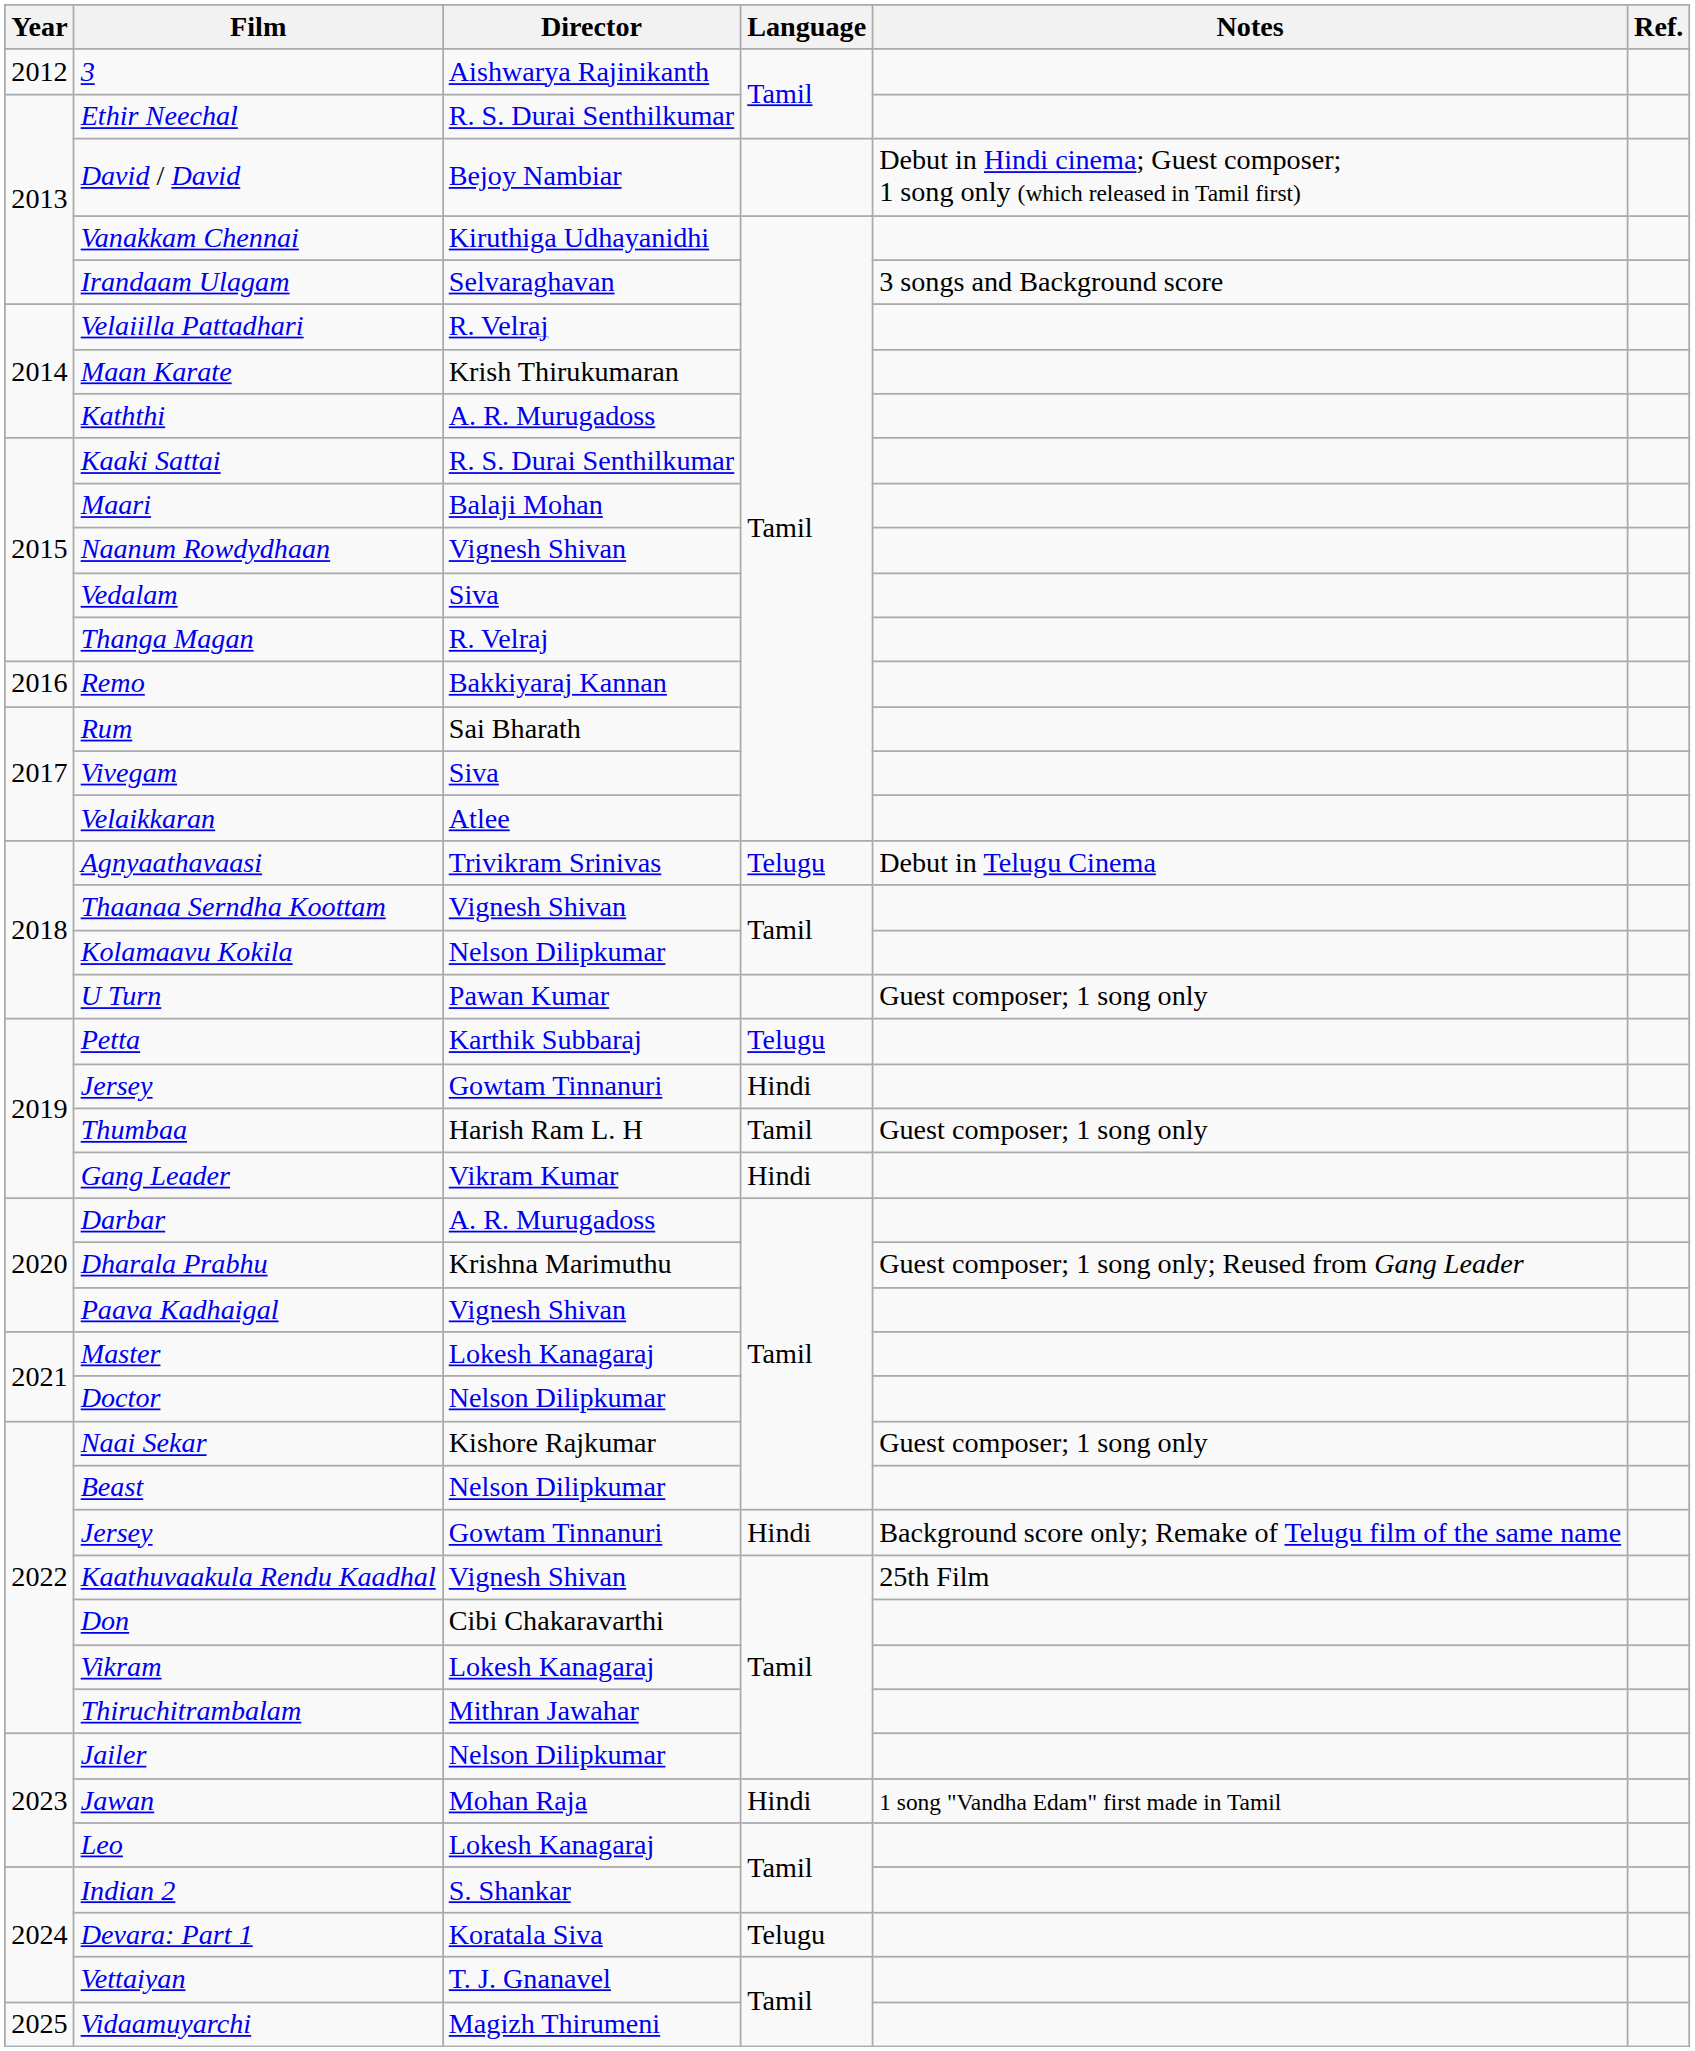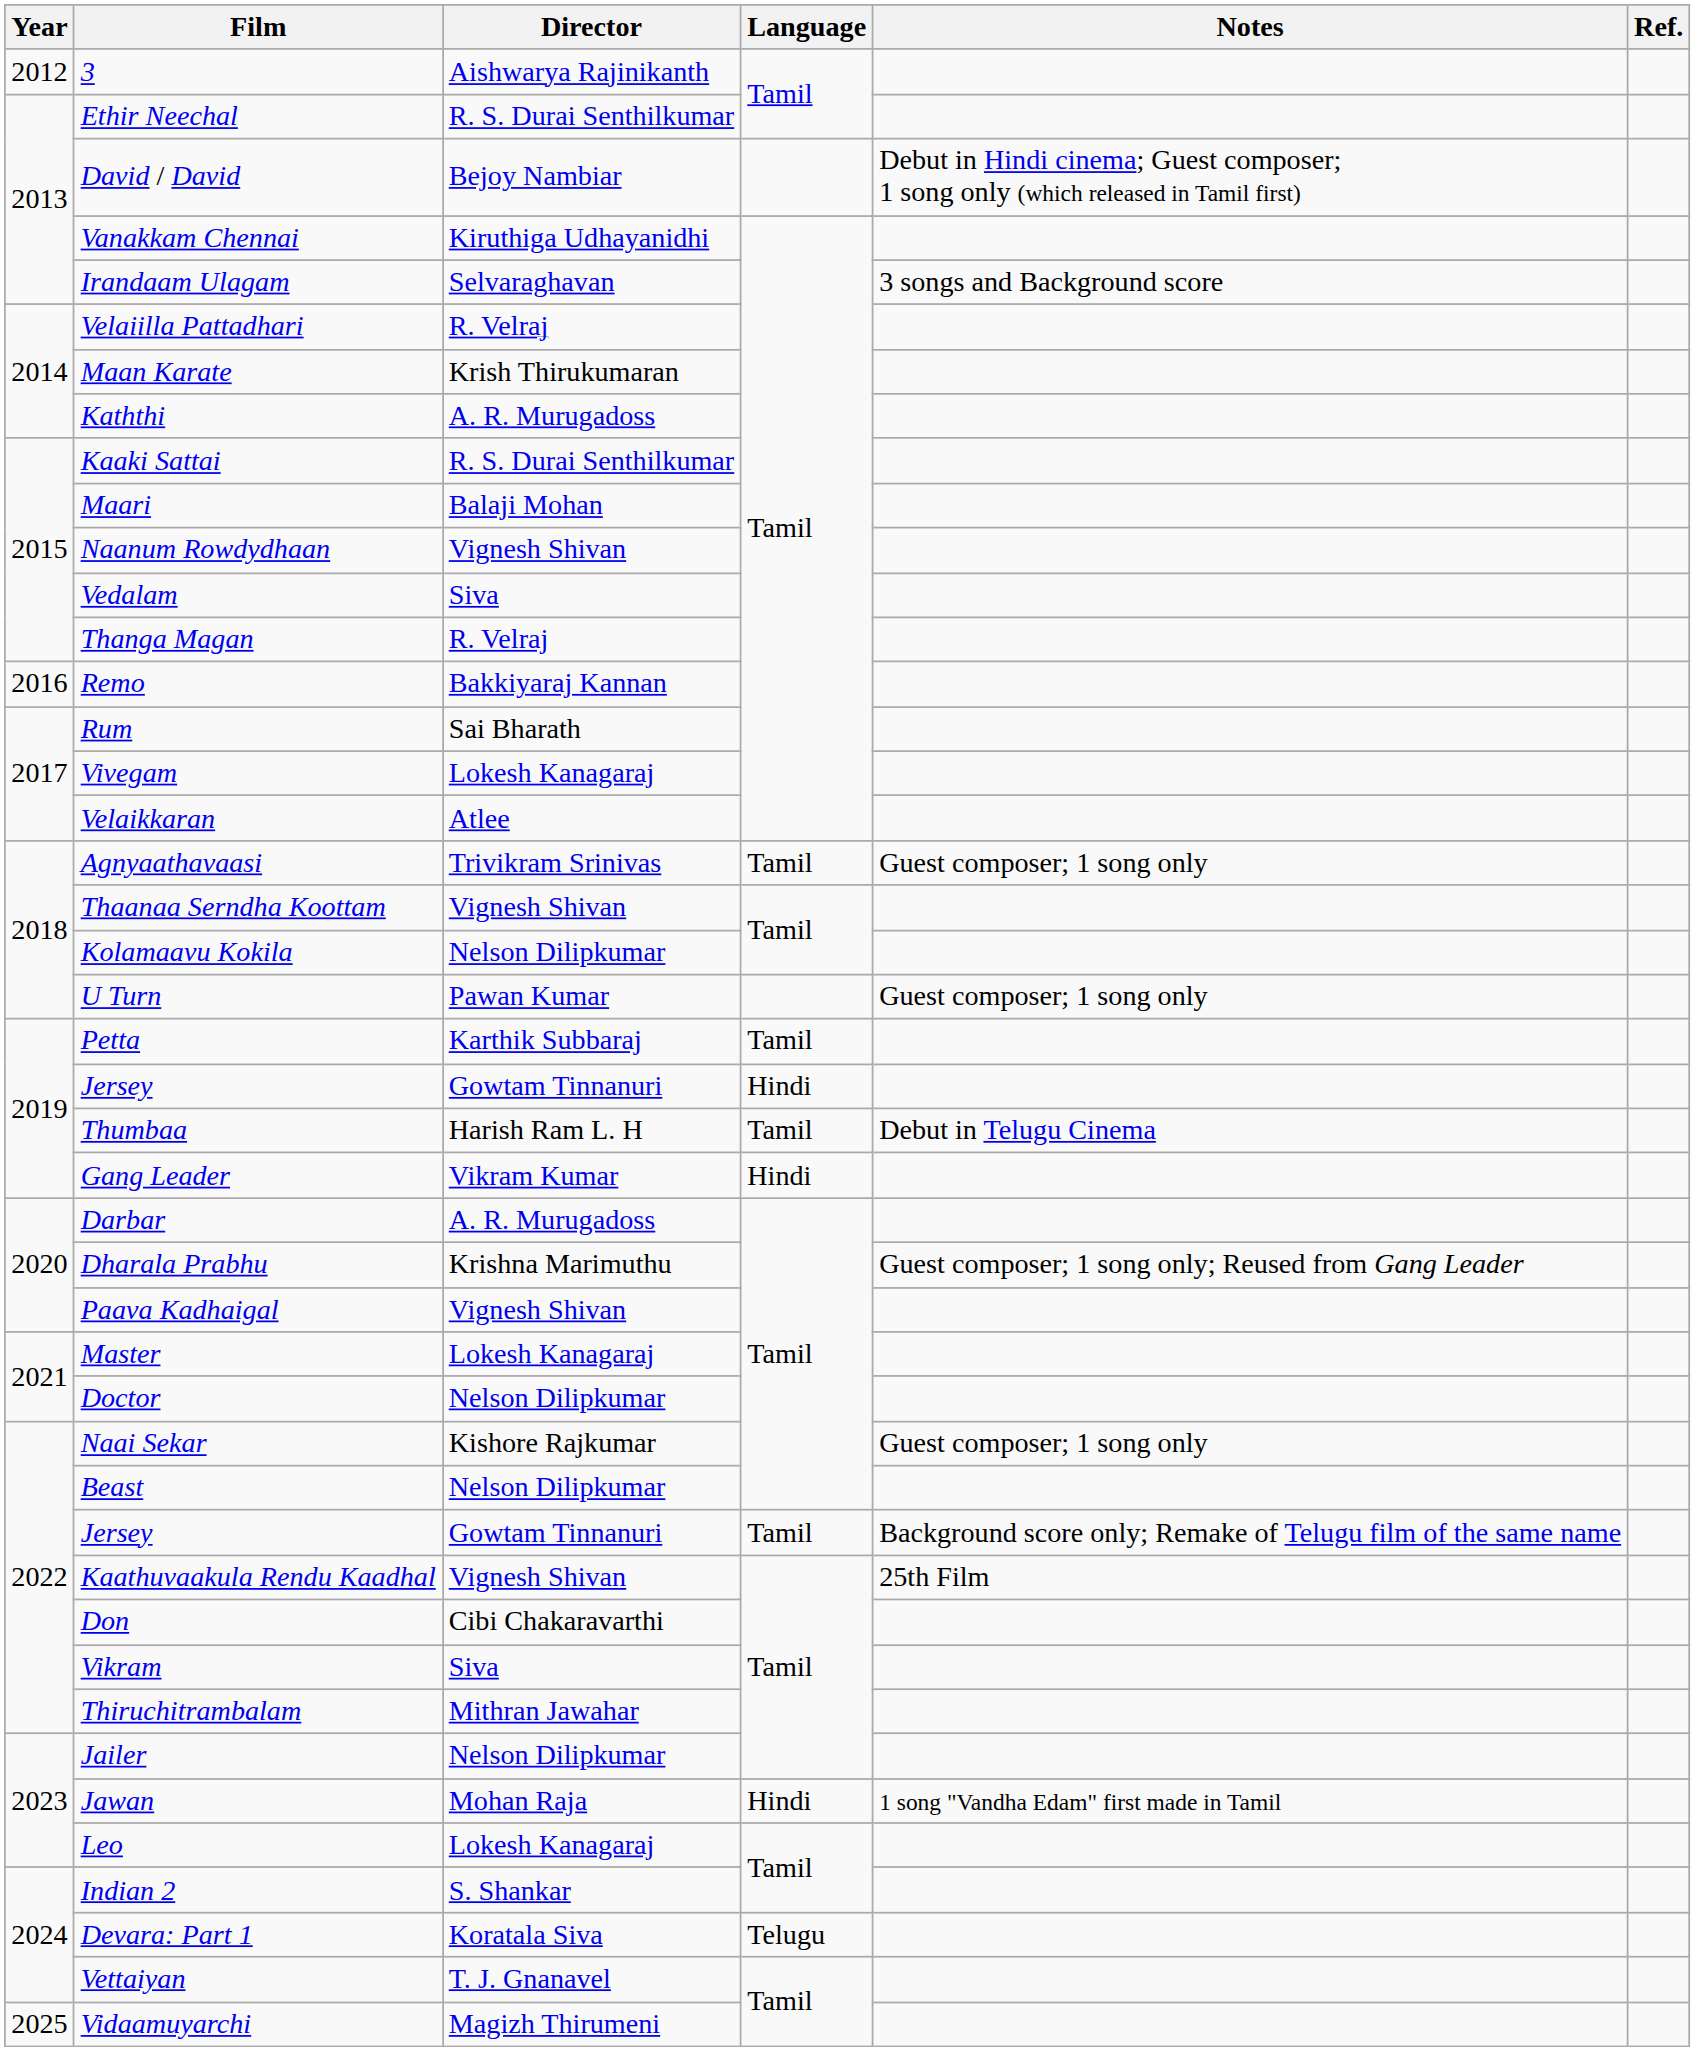(474, 773) Siva -> (552, 773) Lokesh Kanagaraj
(786, 862) Telugu -> (780, 862) Tamil
(1018, 862) Debut in Telugu Cinema -> (1043, 862) Guest composer; 1 song only
(786, 1041) Telugu -> (780, 1041) Tamil
(1043, 1130) Guest composer; 1 song only -> (1018, 1130) Debut in Telugu Cinema
(779, 1532) Hindi -> (780, 1532) Tamil
(552, 1666) Lokesh Kanagaraj -> (474, 1666) Siva
